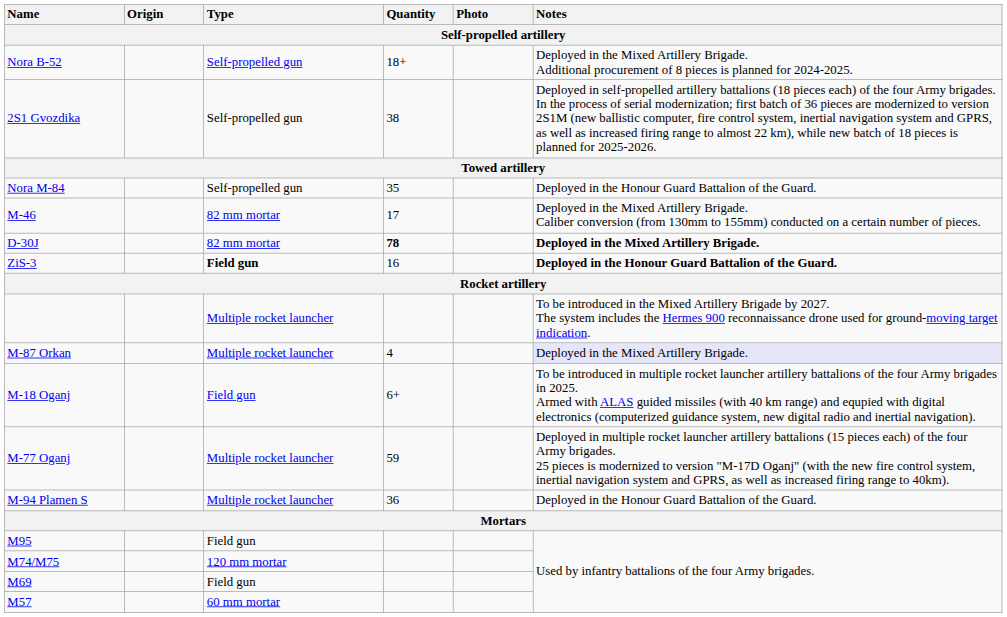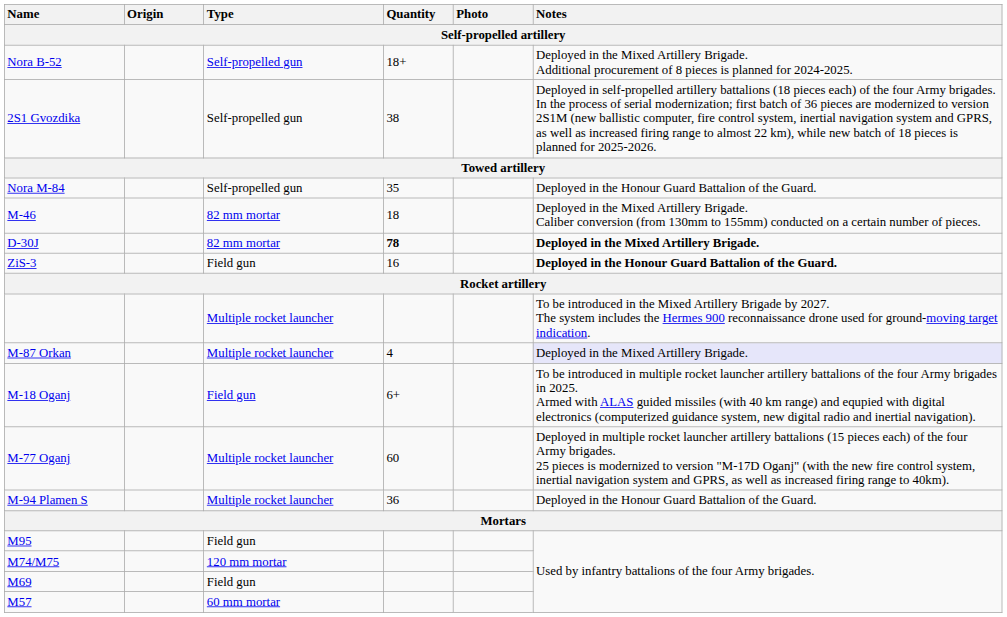(393, 215) 17 -> (393, 215) 18
(233, 263) bold -> (231, 263) normal
(393, 458) 59 -> (393, 458) 60
